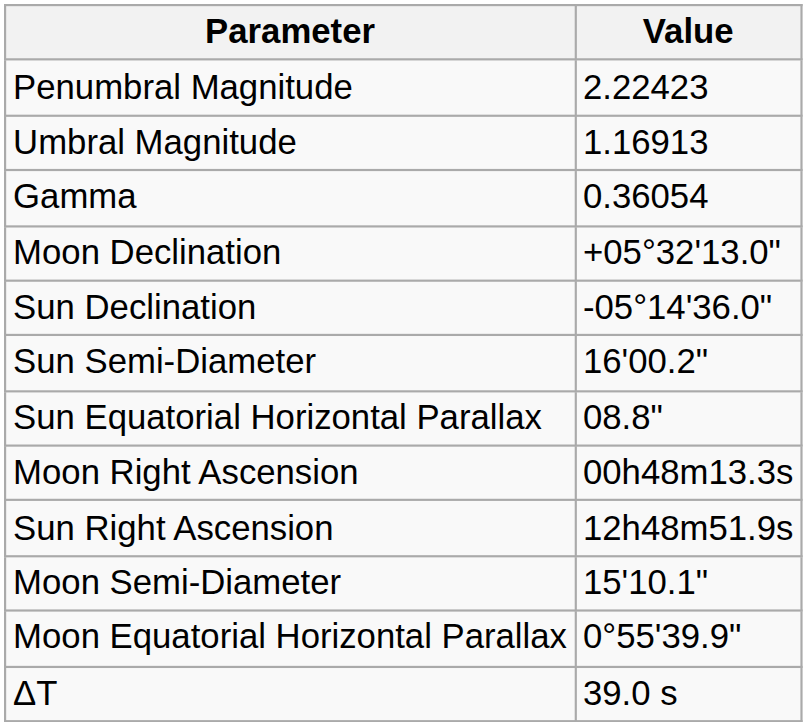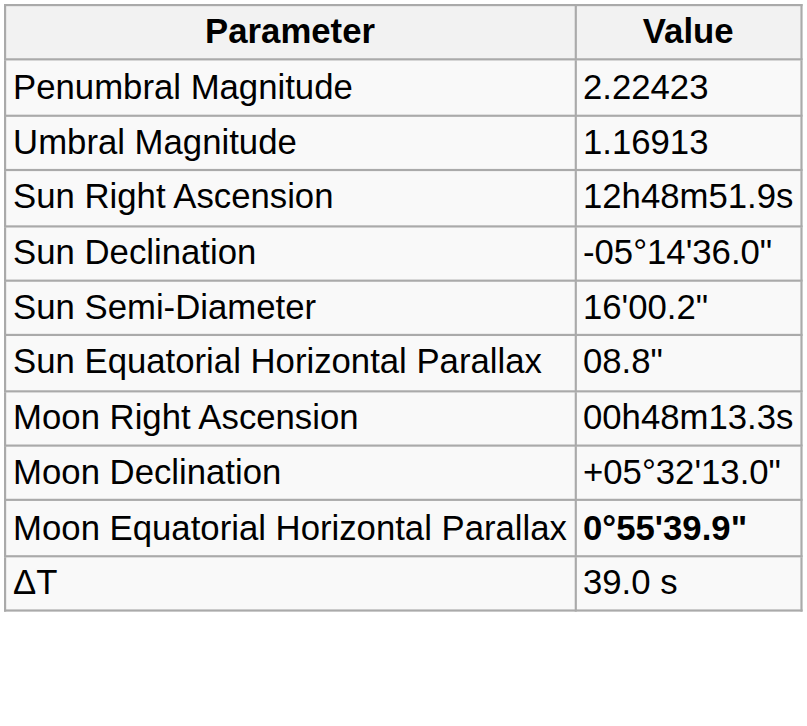- row: (75, 197)
rows swapped: (173, 527) <-> (147, 252)
- row: (177, 582)
(662, 637) normal -> (665, 527) bold
